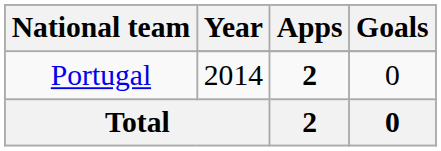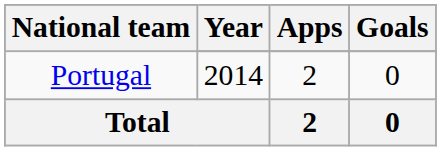(310, 74) bold -> (310, 74) normal
